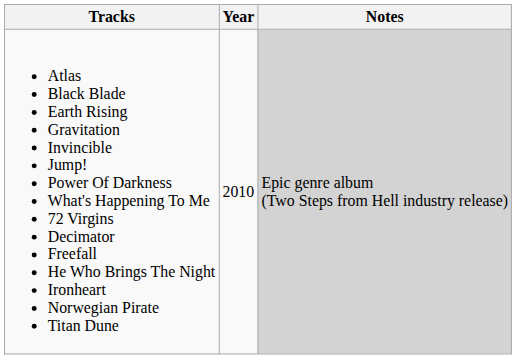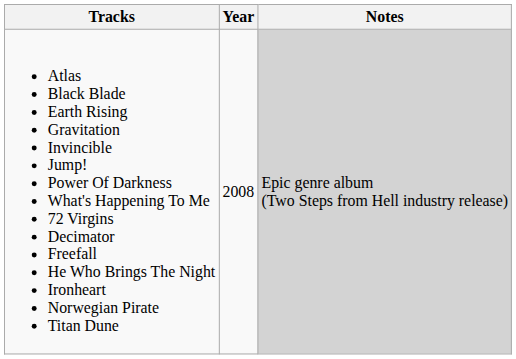(238, 191) 2010 -> (238, 191) 2008
